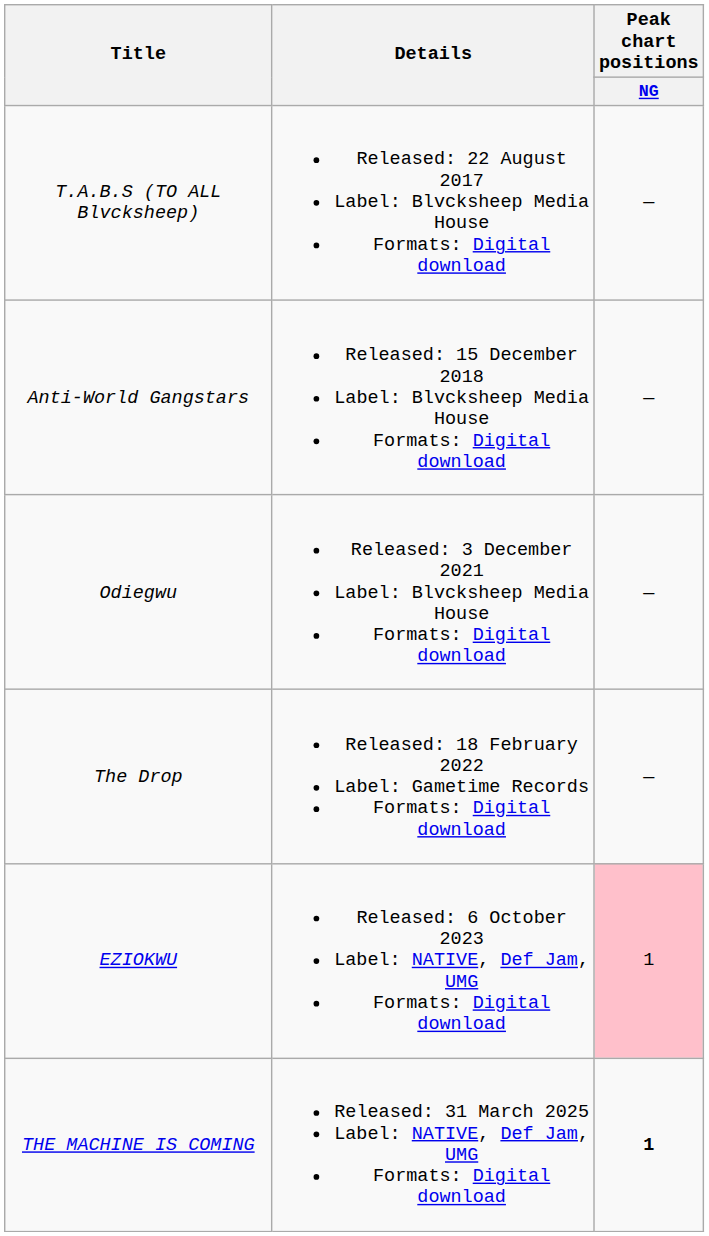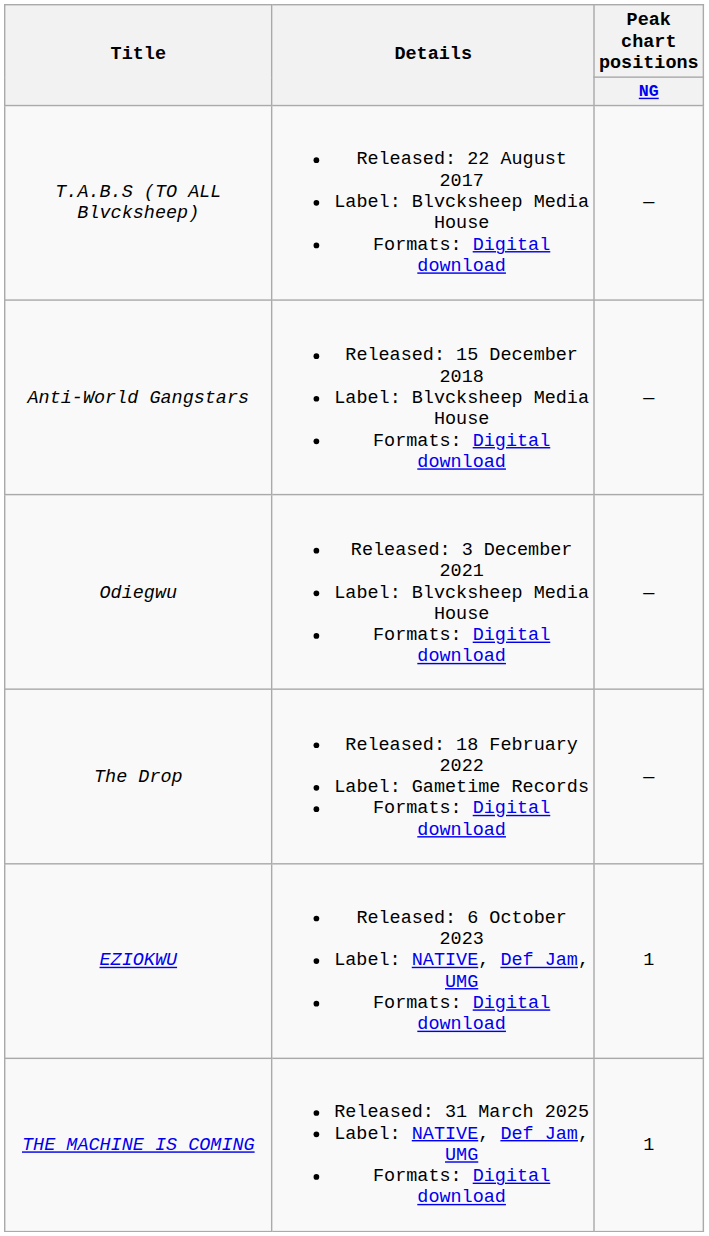(649, 961) pink background -> (649, 961) no background
(649, 1145) bold -> (649, 1145) normal
